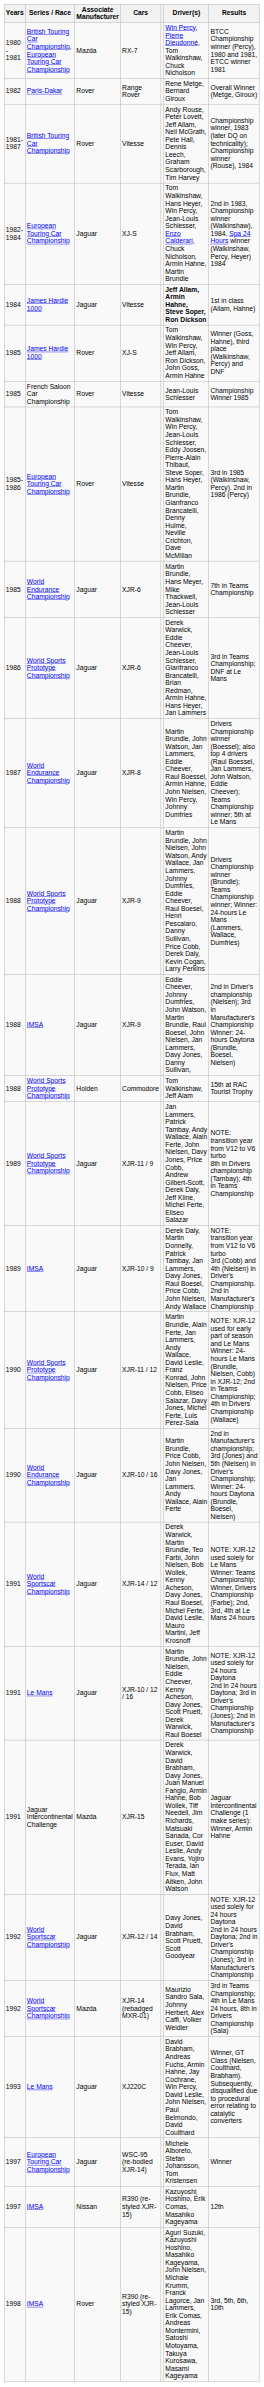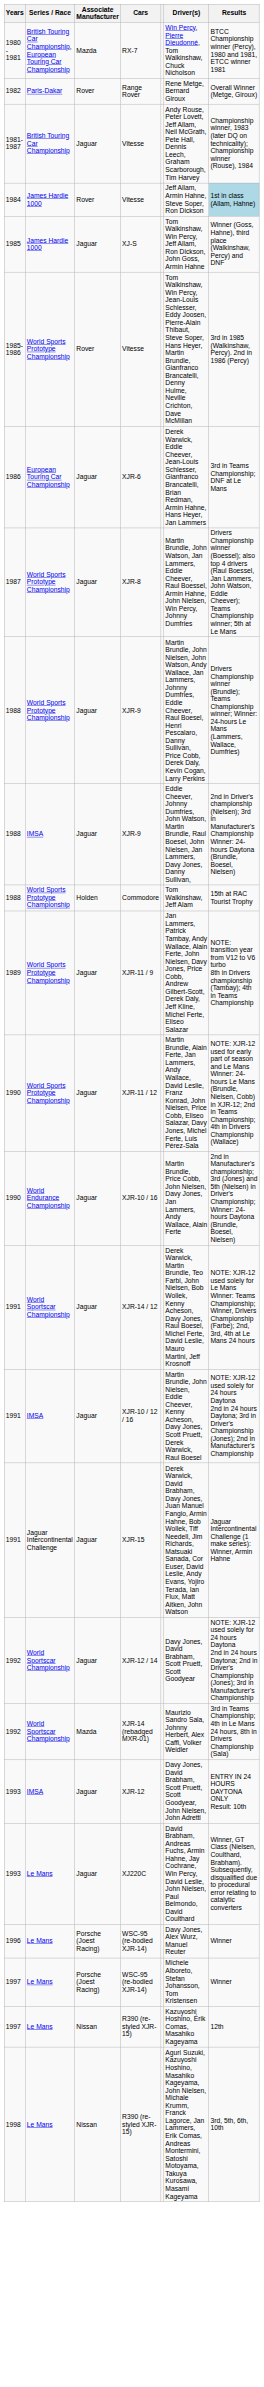(85, 143) Rover -> (87, 143) Jaguar
- row: (14, 233)
(87, 305) Jaguar -> (85, 199) Rover
(186, 305) bold -> (186, 199) normal
(233, 305) no background -> (233, 199) lightblue background
(85, 353) Rover -> (87, 244) Jaguar
- row: (13, 394)
(48, 484) European Touring Car Championship -> (48, 349) World Sports Prototype Championship
- row: (13, 589)
(48, 668) World Sports Prototype Championship -> (48, 477) European Touring Car Championship
(48, 773) World Endurance Championship -> (48, 582) World Sports Prototype Championship
- row: (13, 1268)
(40, 1693) Le Mans -> (35, 1416) IMSA
(86, 1817) Mazda -> (87, 1540) Jaguar
+ row: (13, 1791)
+ row: (13, 1941)
(48, 2162) European Touring Car Championship -> (40, 1982) Le Mans
(87, 2162) Jaguar -> (89, 1982) Porsche (Joest Racing)
(35, 2207) IMSA -> (40, 2027) Le Mans
(35, 2304) IMSA -> (40, 2124) Le Mans
(85, 2304) Rover -> (87, 2124) Nissan
